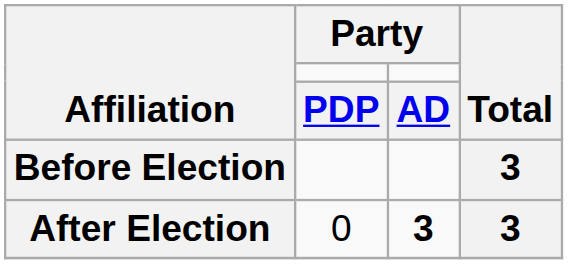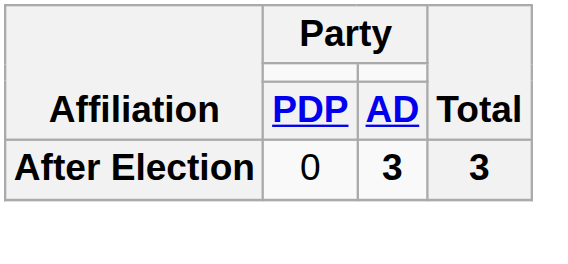- row: (150, 168)
